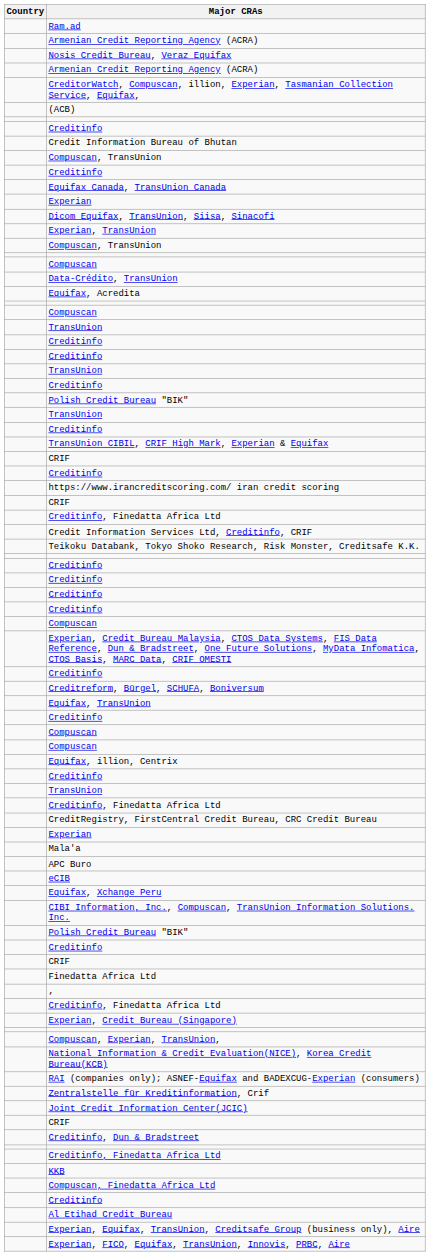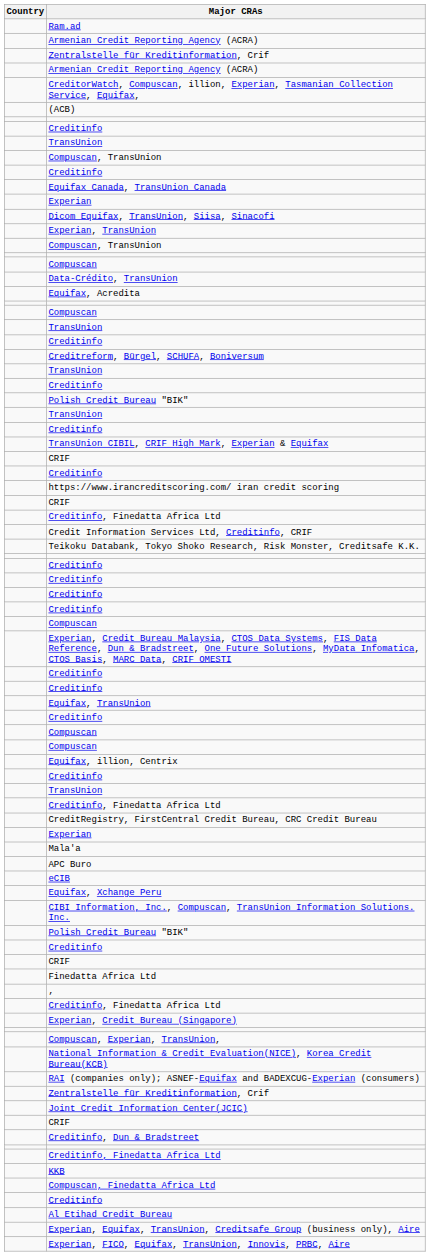(140, 56) Nosis Credit Bureau, Veraz Equifax -> (159, 56) Zentralstelle für Kreditinformation, Crif
(143, 143) Credit Information Bureau of Bhutan -> (75, 143) TransUnion
(75, 356) Creditinfo -> (156, 356) Creditreform, Bürgel, SCHUFA, Boniversum
(156, 688) Creditreform, Bürgel, SCHUFA, Boniversum -> (75, 688) Creditinfo
